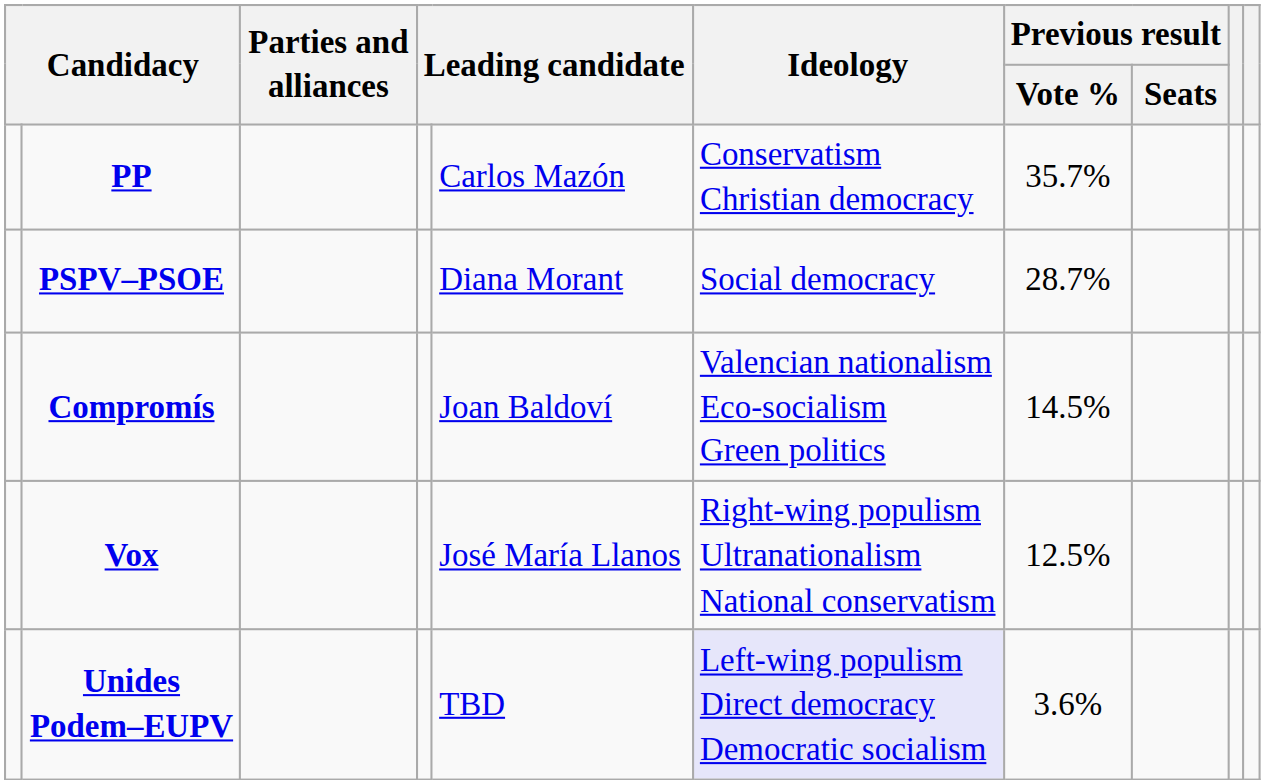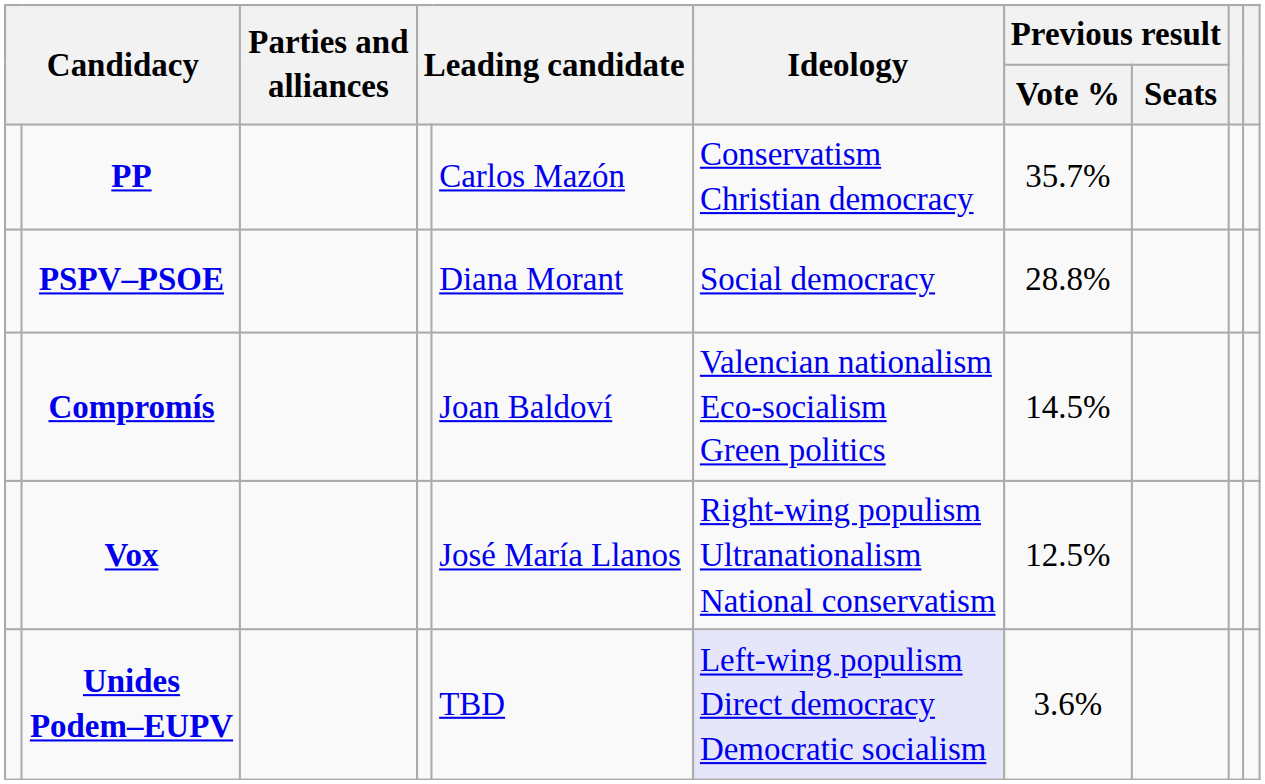(1068, 280) 28.7% -> (1068, 280) 28.8%
